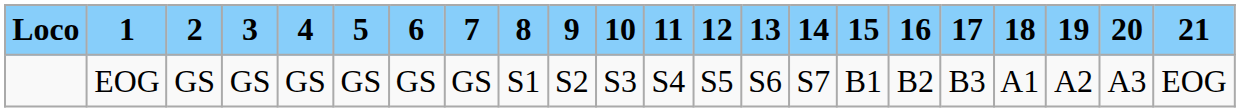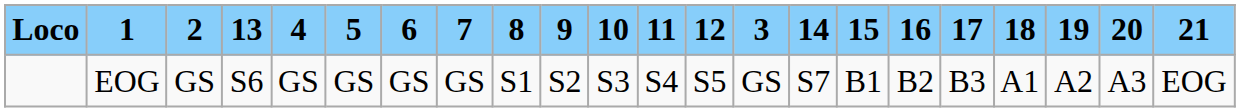columns swapped: (250, 29) <-> (765, 29)
